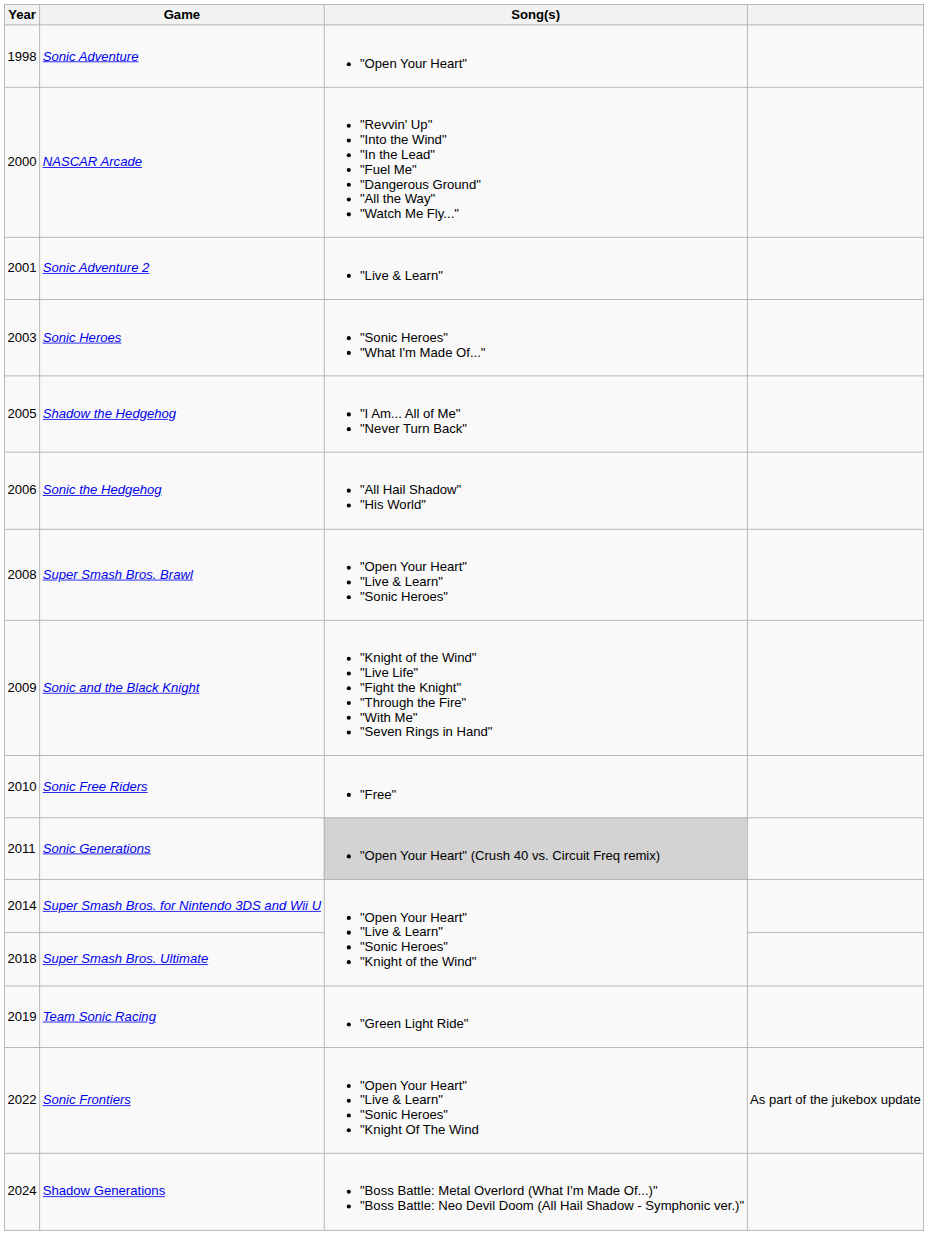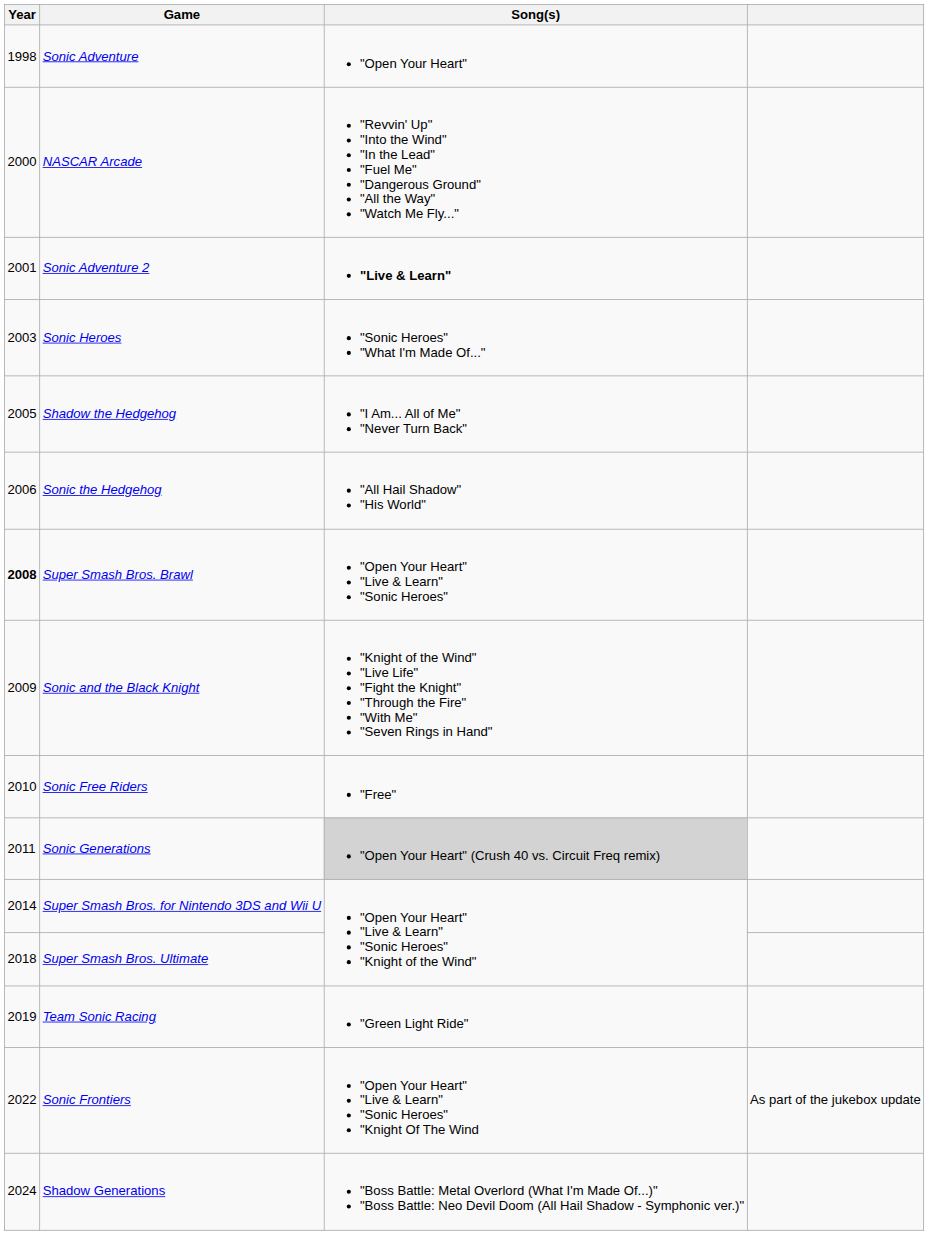(536, 276) normal -> (536, 276) bold
(22, 574) normal -> (22, 574) bold
